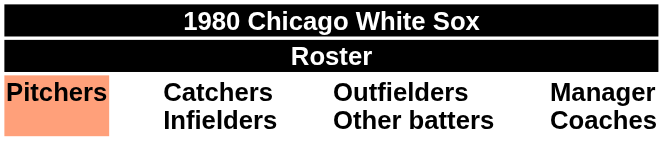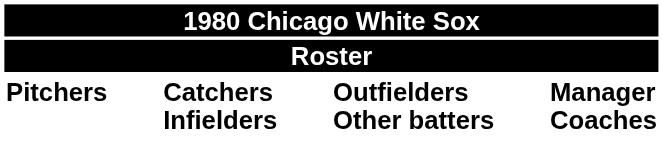(57, 91) lightsalmon background -> (57, 91) no background
